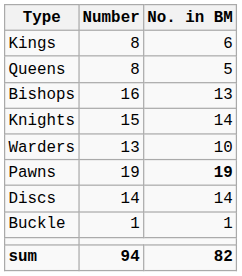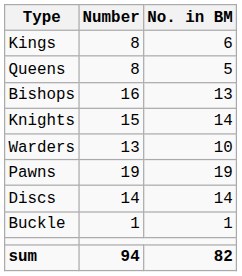(223, 173) bold -> (223, 173) normal
